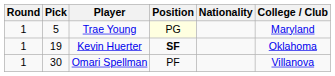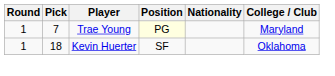(56, 29) 5 -> (56, 29) 7
(56, 46) 19 -> (56, 46) 18
(173, 46) bold -> (162, 46) normal
- row: (110, 63)
